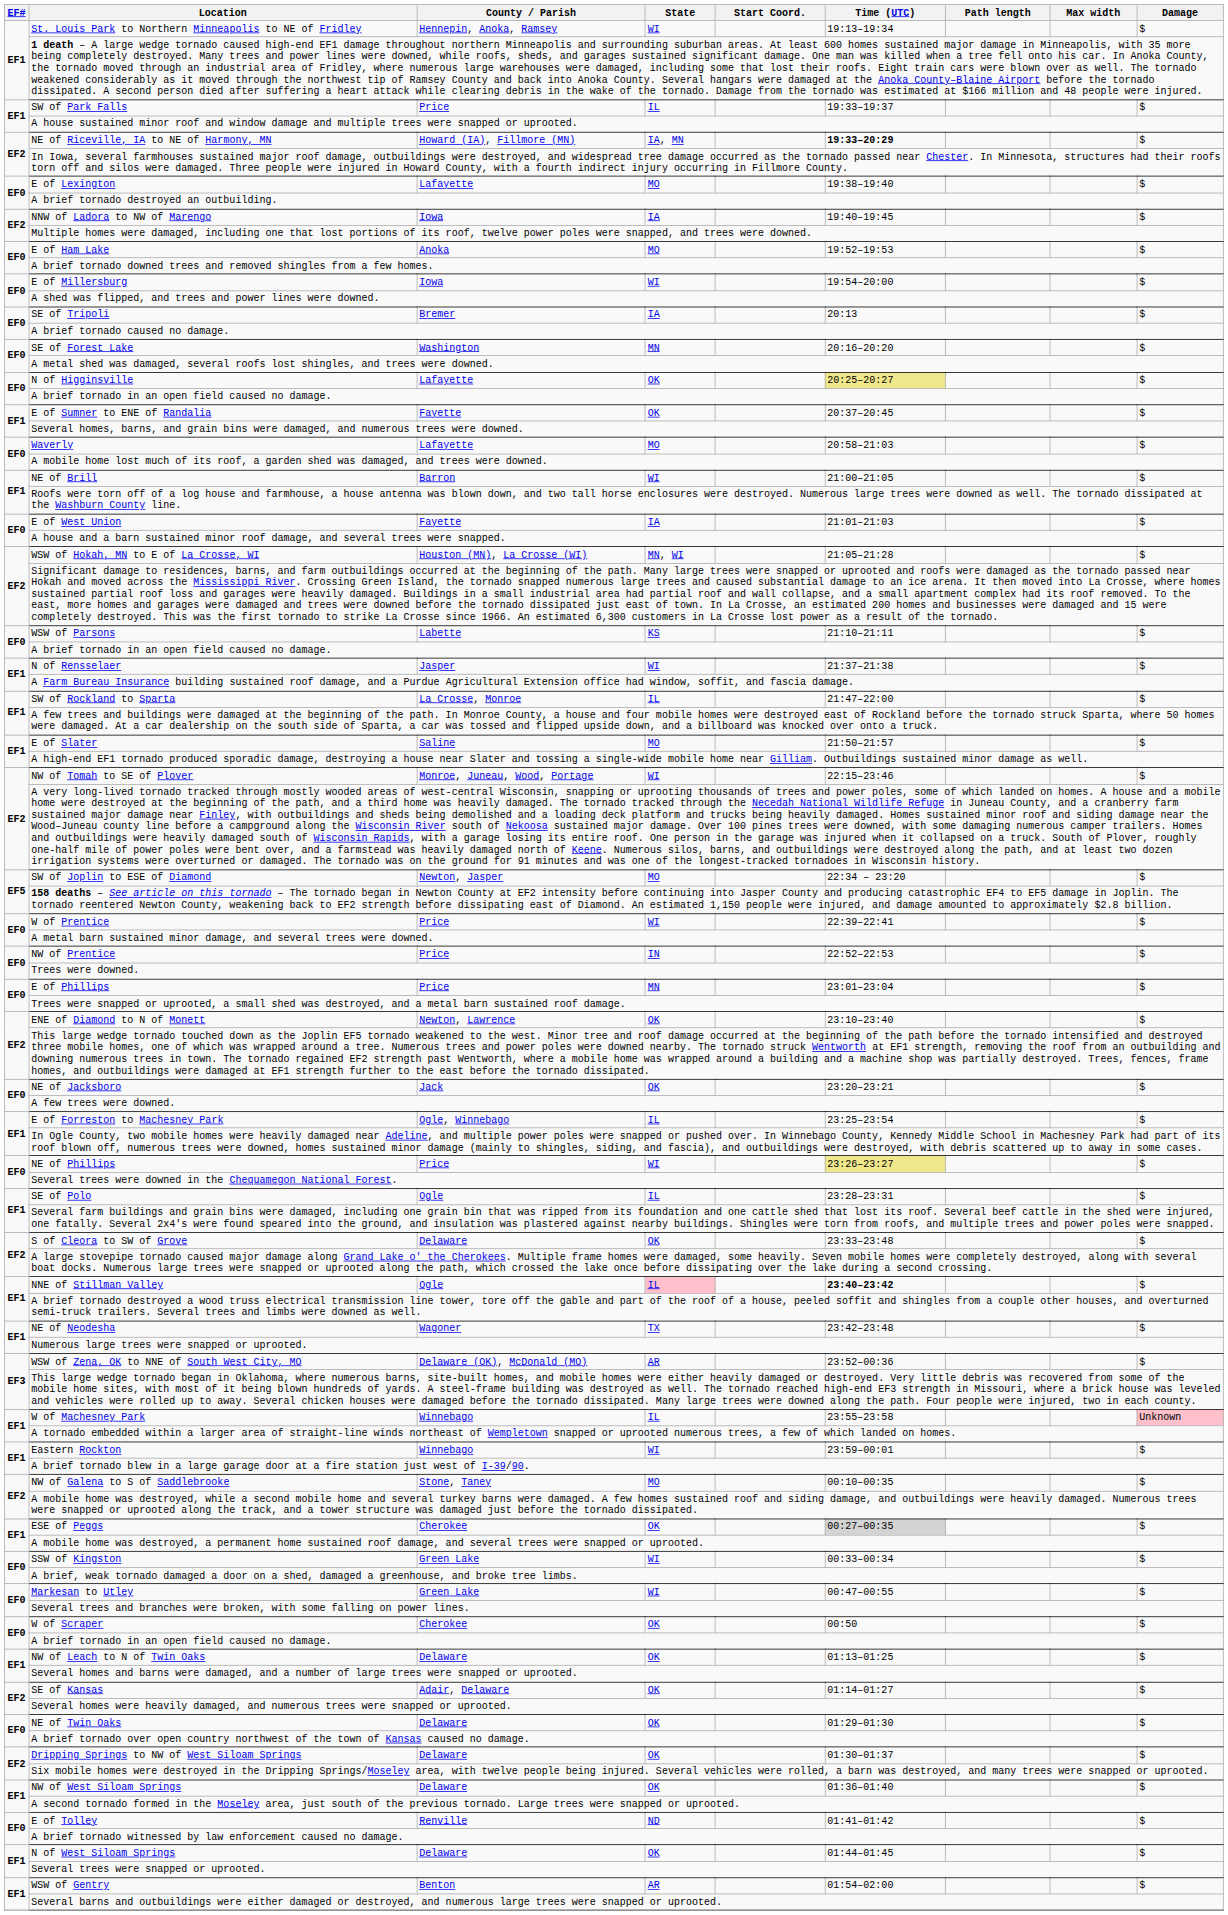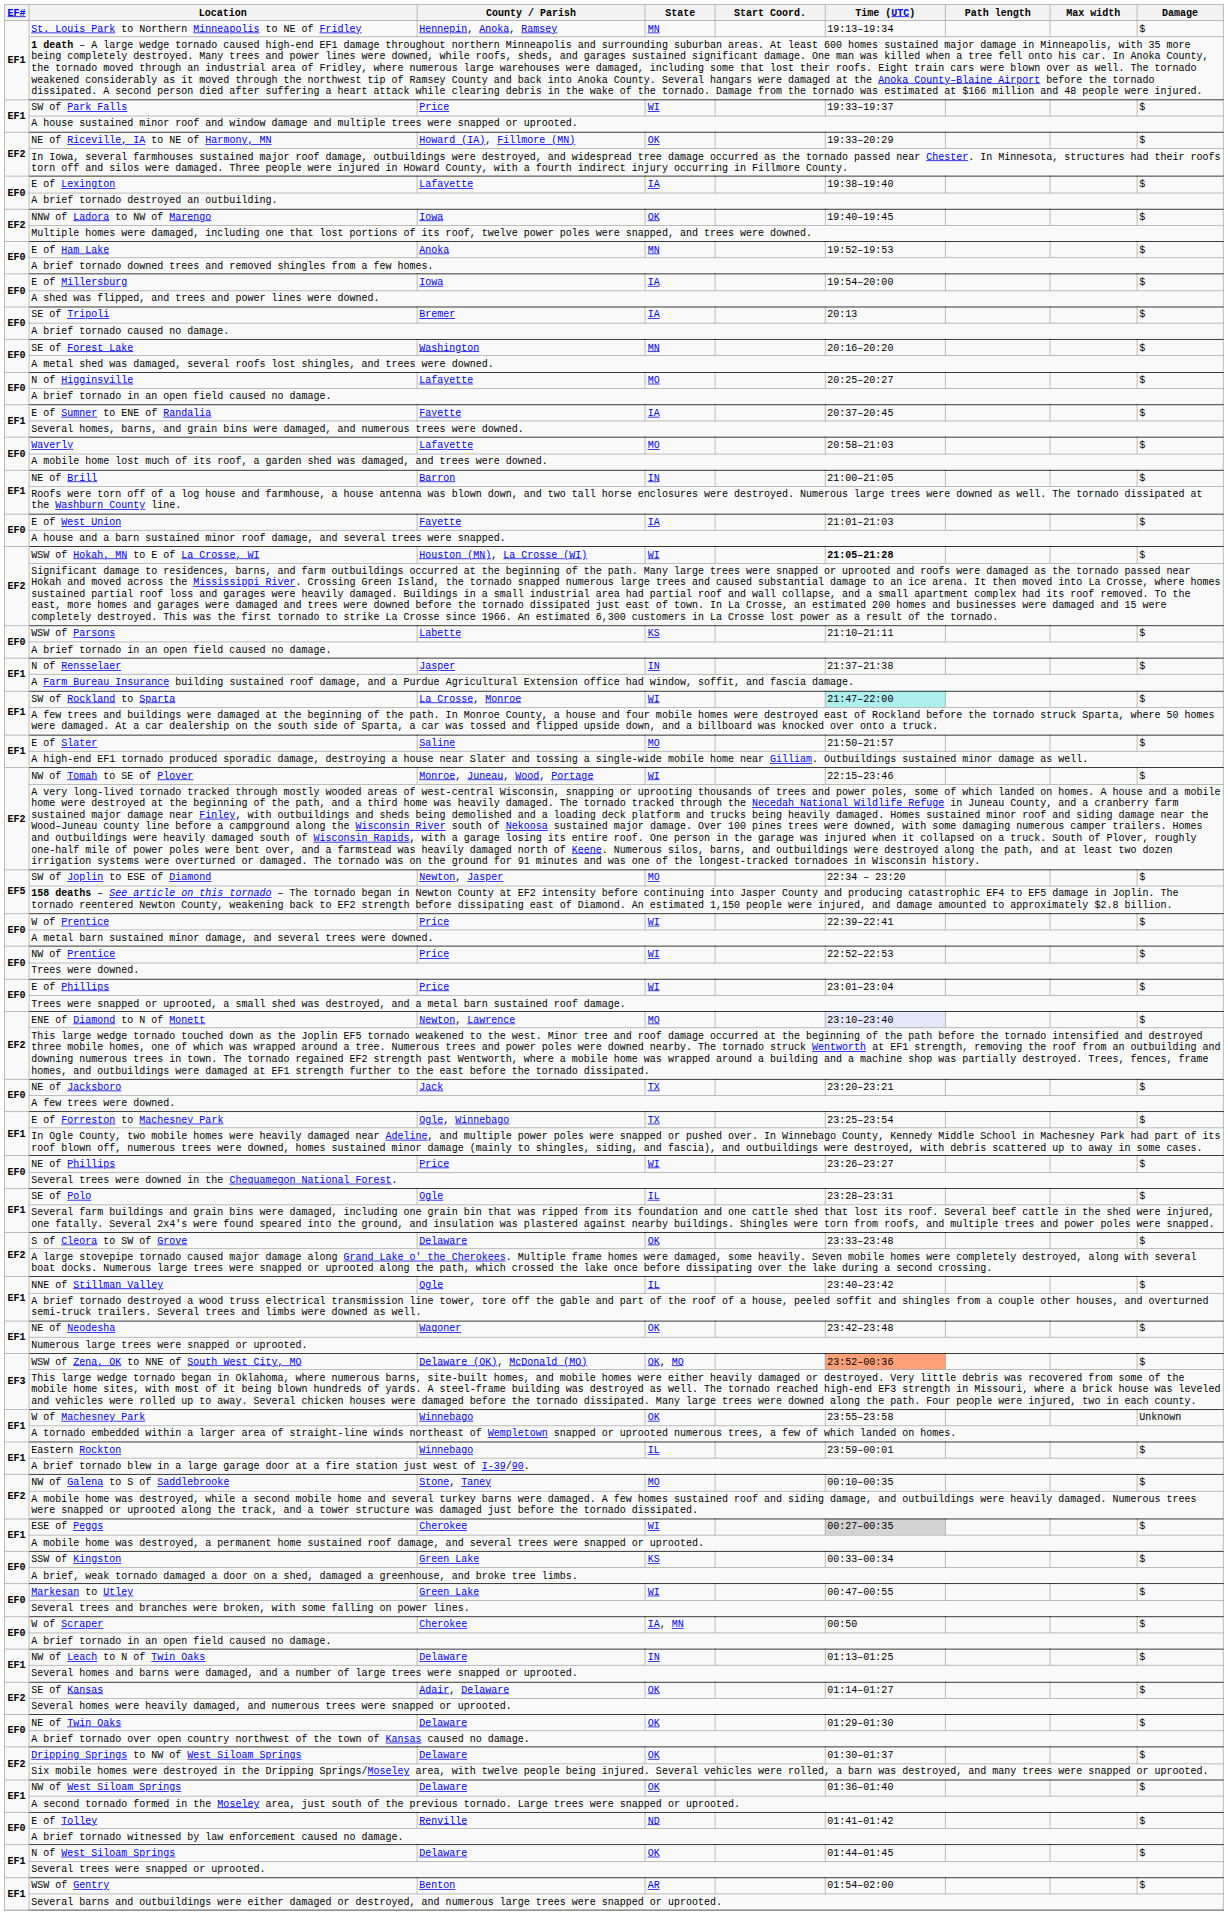(654, 29) WI -> (654, 29) MN
(654, 108) IL -> (654, 108) WI
(666, 140) IA, MN -> (654, 140) OK
(860, 140) bold -> (860, 140) normal
(654, 184) MO -> (654, 184) IA
(654, 217) IA -> (654, 217) OK
(654, 250) MO -> (654, 250) MN
(654, 282) WI -> (654, 282) IA
(654, 380) OK -> (654, 380) MO
(860, 380) khaki background -> (860, 380) no background
(654, 413) OK -> (654, 413) IA
(654, 478) WI -> (654, 478) IN
(666, 555) MN, WI -> (654, 555) WI
(860, 555) normal -> (860, 555) bold
(654, 666) WI -> (654, 666) IN
(654, 699) IL -> (654, 699) WI
(860, 699) no background -> (860, 699) paleturquoise background
(654, 955) IN -> (654, 955) WI
(654, 987) MN -> (654, 987) WI
(654, 1020) OK -> (654, 1020) MO
(860, 1020) no background -> (860, 1020) lavender background
(654, 1087) OK -> (654, 1087) TX
(654, 1120) IL -> (654, 1120) TX
(860, 1164) khaki background -> (860, 1164) no background
(654, 1285) pink background -> (654, 1285) no background
(860, 1285) bold -> (860, 1285) normal
(654, 1329) TX -> (654, 1329) OK
(654, 1362) AR -> (666, 1362) OK, MO
(860, 1362) no background -> (860, 1362) lightsalmon background
(654, 1417) IL -> (654, 1417) OK
(1160, 1417) pink background -> (1160, 1417) no background
(654, 1450) WI -> (654, 1450) IL
(654, 1527) OK -> (654, 1527) WI
(654, 1560) WI -> (654, 1560) KS
(654, 1625) OK -> (666, 1625) IA, MN
(654, 1657) OK -> (654, 1657) IN
